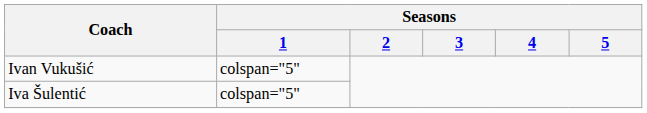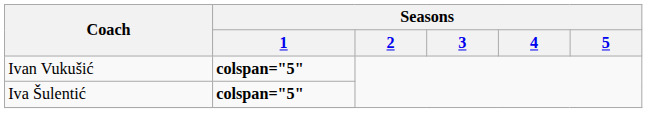(260, 68) normal -> (260, 68) bold
(260, 94) normal -> (260, 94) bold
